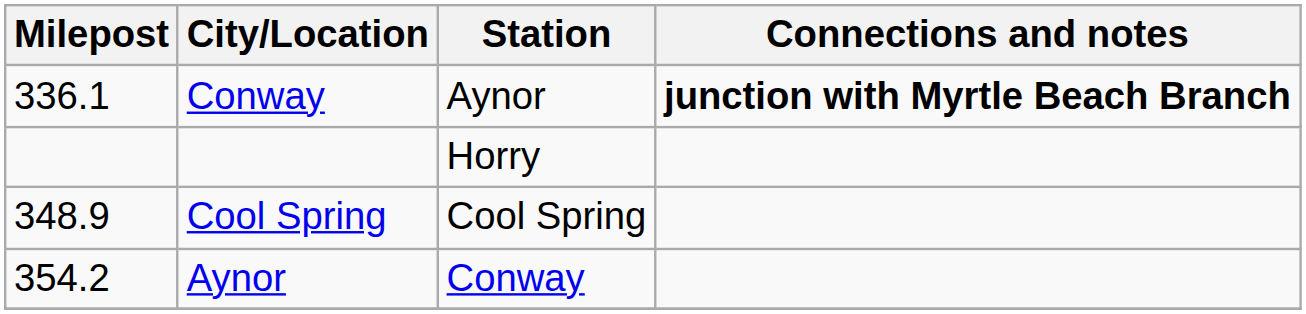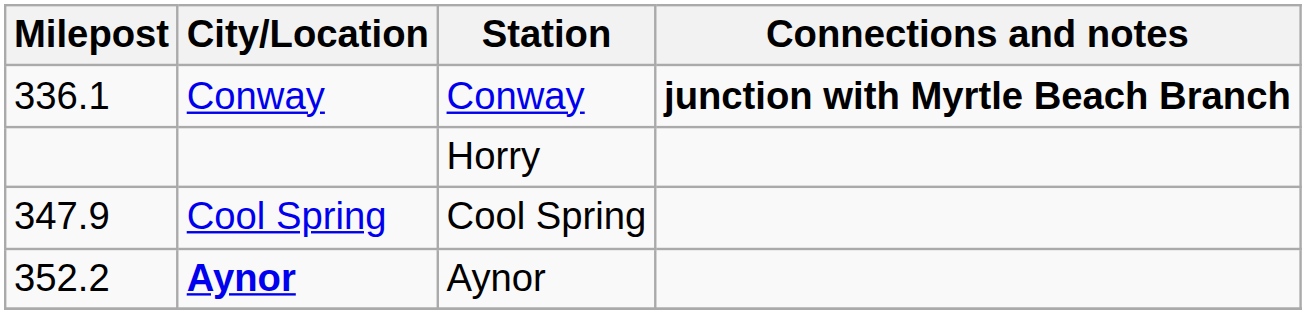(496, 95) Aynor -> (516, 95) Conway
(62, 216) 348.9 -> (62, 216) 347.9
(62, 277) 354.2 -> (62, 277) 352.2
(236, 277) normal -> (241, 277) bold
(516, 277) Conway -> (496, 277) Aynor
